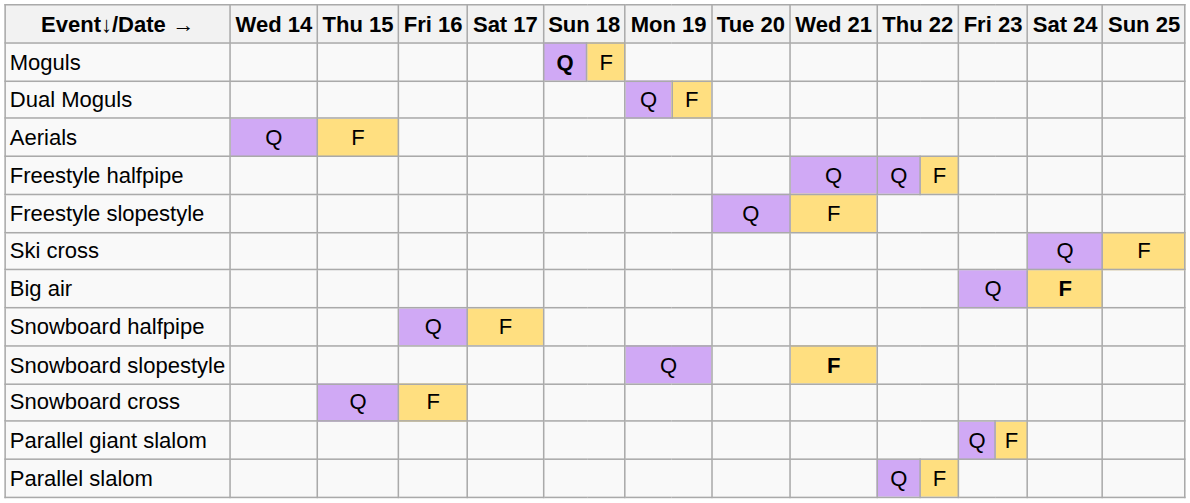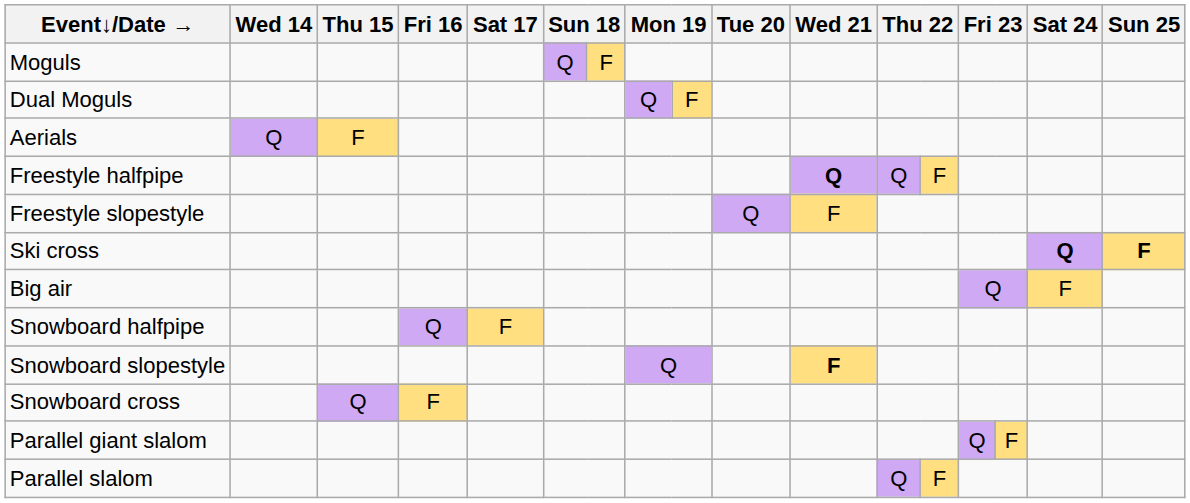(565, 62) bold -> (565, 62) normal
(834, 175) normal -> (834, 175) bold
(1065, 251) normal -> (1065, 251) bold
(1144, 251) normal -> (1144, 251) bold
(1065, 289) bold -> (1065, 289) normal
